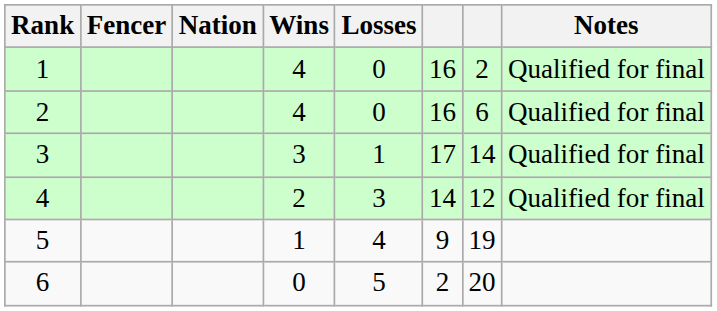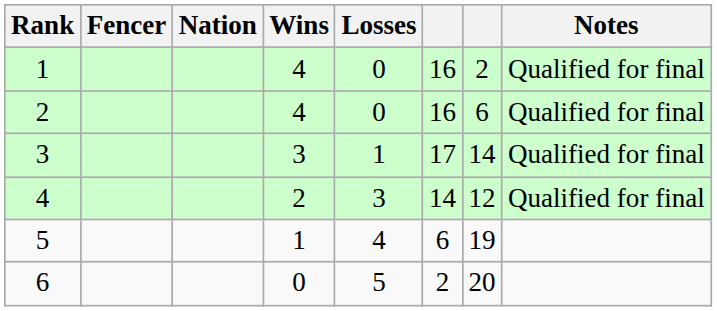(443, 240) 9 -> (443, 240) 6
